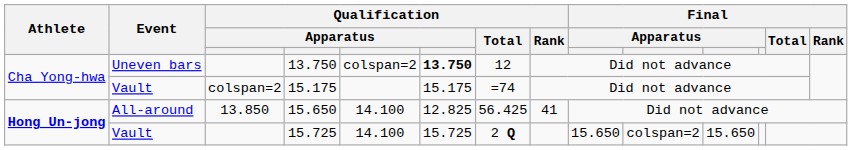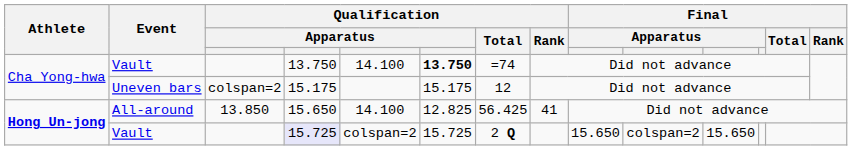(157, 65) Uneven bars -> (132, 65) Vault
(380, 65) colspan=2 -> (380, 65) 14.100
(503, 65) 12 -> (503, 65) =74
(132, 88) Vault -> (157, 88) Uneven bars
(503, 88) =74 -> (503, 88) 12
(312, 133) no background -> (312, 133) lavender background
(380, 133) 14.100 -> (380, 133) colspan=2
